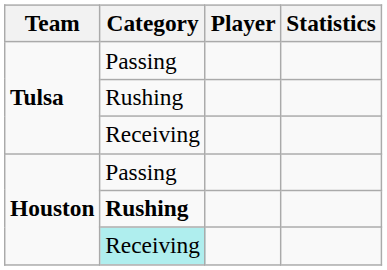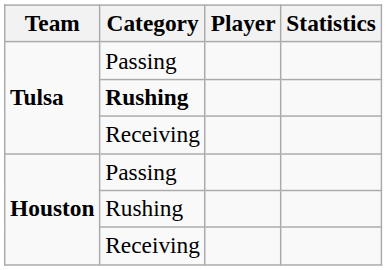(144, 97) normal -> (147, 97) bold
(147, 208) bold -> (144, 208) normal
(153, 245) paleturquoise background -> (153, 245) no background
